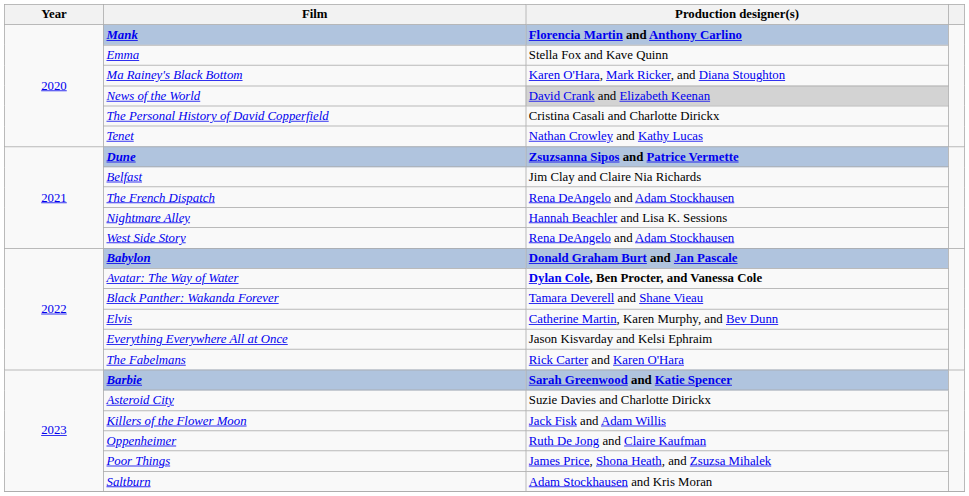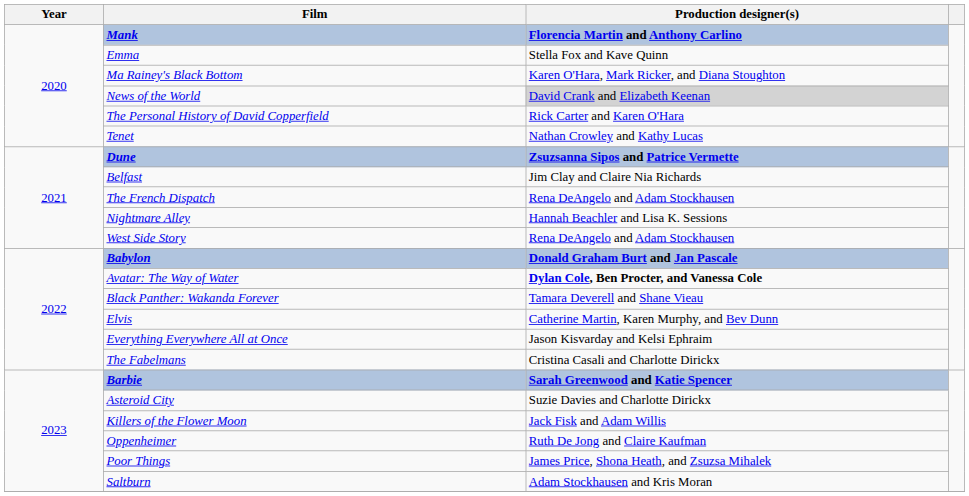(624, 116) Cristina Casali and Charlotte Dirickx -> (606, 116) Rick Carter and Karen O'Hara
(606, 359) Rick Carter and Karen O'Hara -> (624, 359) Cristina Casali and Charlotte Dirickx
